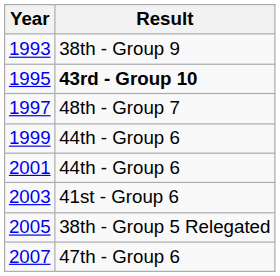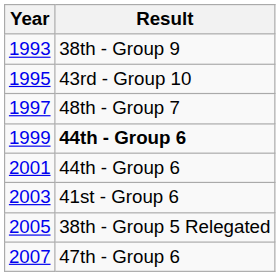(128, 78) bold -> (125, 78) normal
(120, 138) normal -> (123, 138) bold
